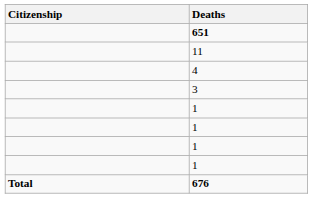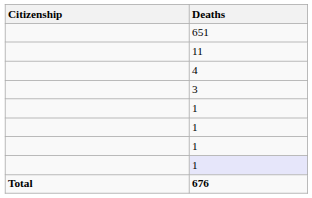(200, 32) bold -> (200, 32) normal
(195, 165) no background -> (195, 165) lavender background
